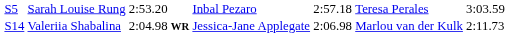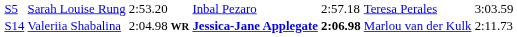(251, 26) normal -> (255, 26) bold
(333, 26) normal -> (341, 26) bold
